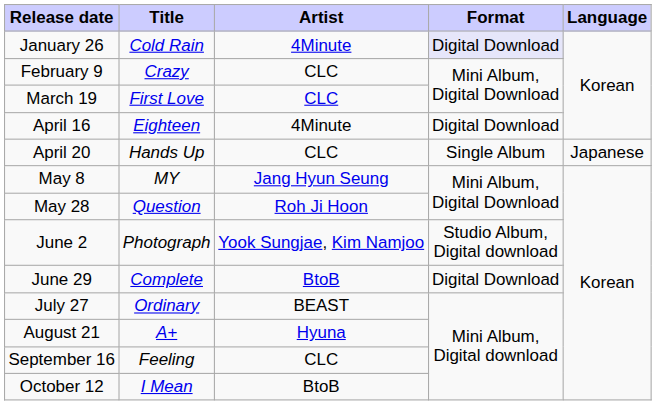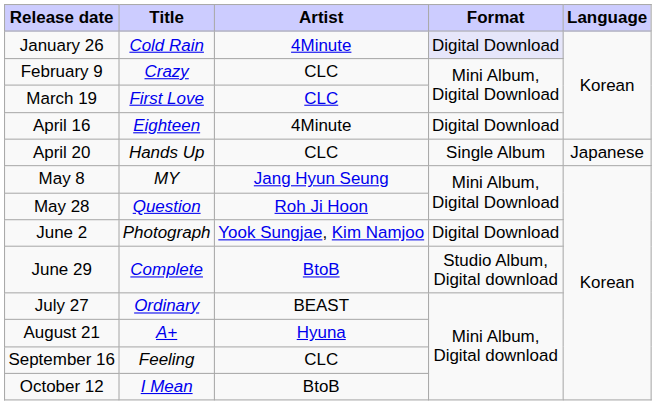(496, 242) Studio Album, Digital download -> (496, 233) Digital Download
(496, 279) Digital Download -> (496, 269) Studio Album, Digital download
